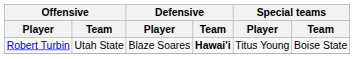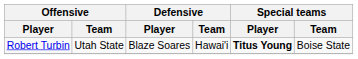(213, 45) bold -> (212, 45) normal
(262, 45) normal -> (263, 45) bold
